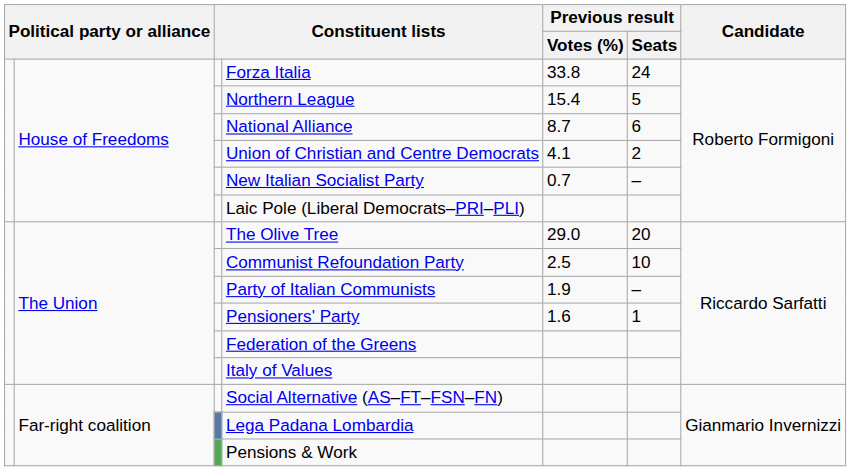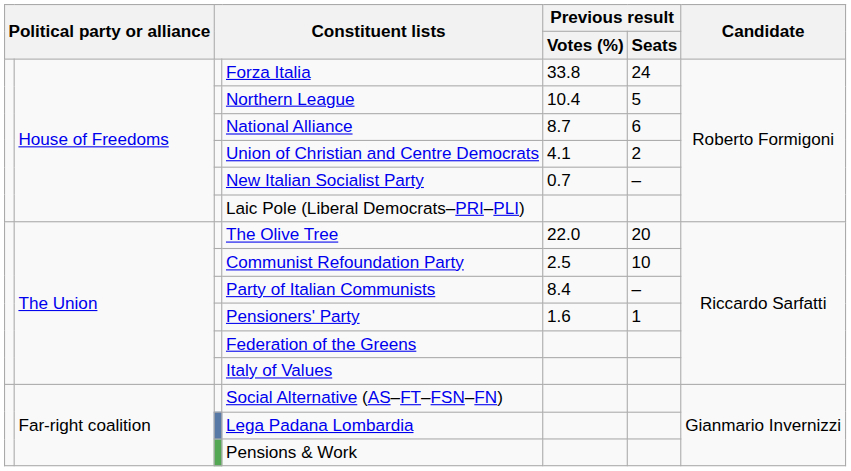(564, 99) 15.4 -> (564, 99) 10.4
(564, 235) 29.0 -> (564, 235) 22.0
(559, 289) 1.9 -> (559, 289) 8.4
